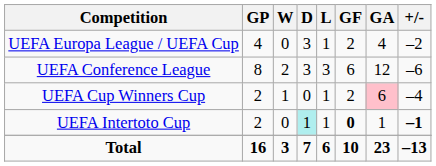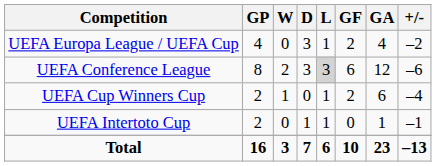(326, 69) no background -> (326, 69) lightgrey background
(382, 95) pink background -> (382, 95) no background
(307, 122) paleturquoise background -> (307, 122) no background
(351, 122) bold -> (351, 122) normal
(414, 122) bold -> (414, 122) normal
